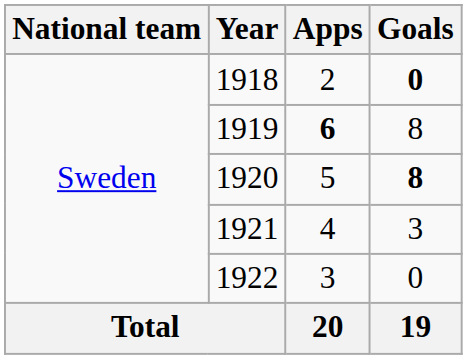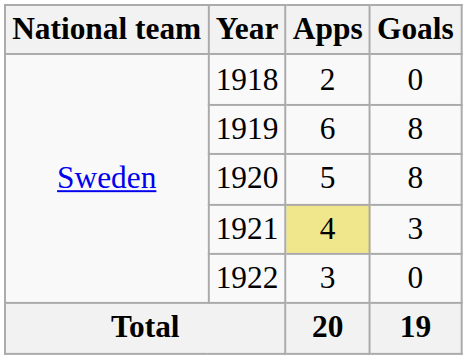(415, 79) bold -> (415, 79) normal
(328, 128) bold -> (328, 128) normal
(415, 178) bold -> (415, 178) normal
(328, 228) no background -> (328, 228) khaki background
